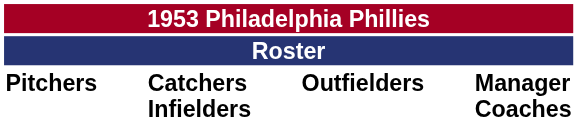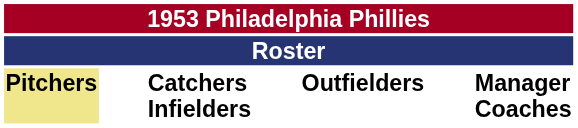(51, 83) no background -> (51, 83) khaki background
